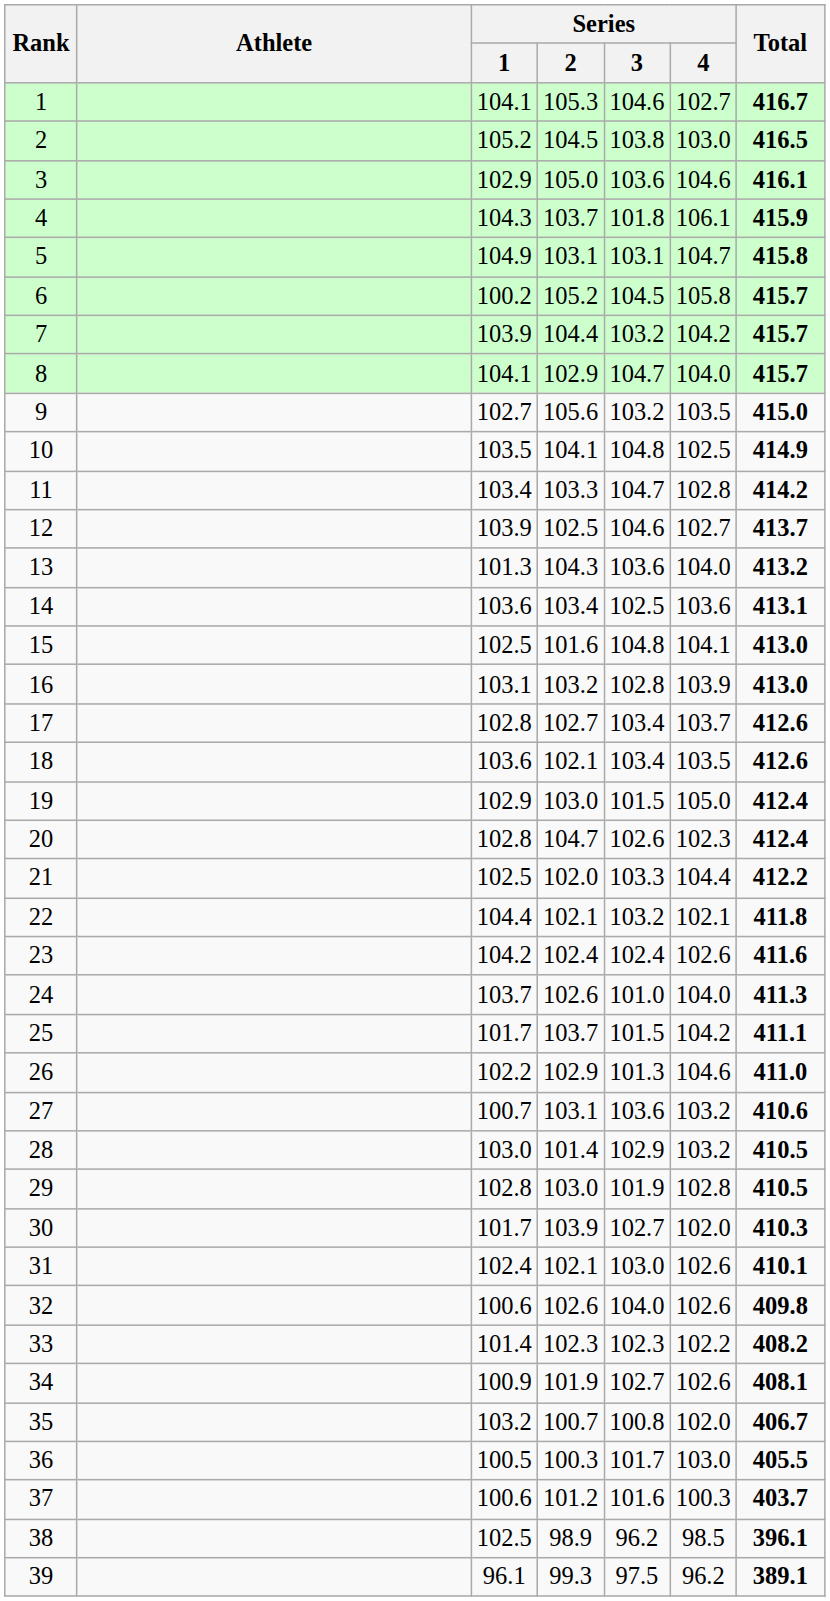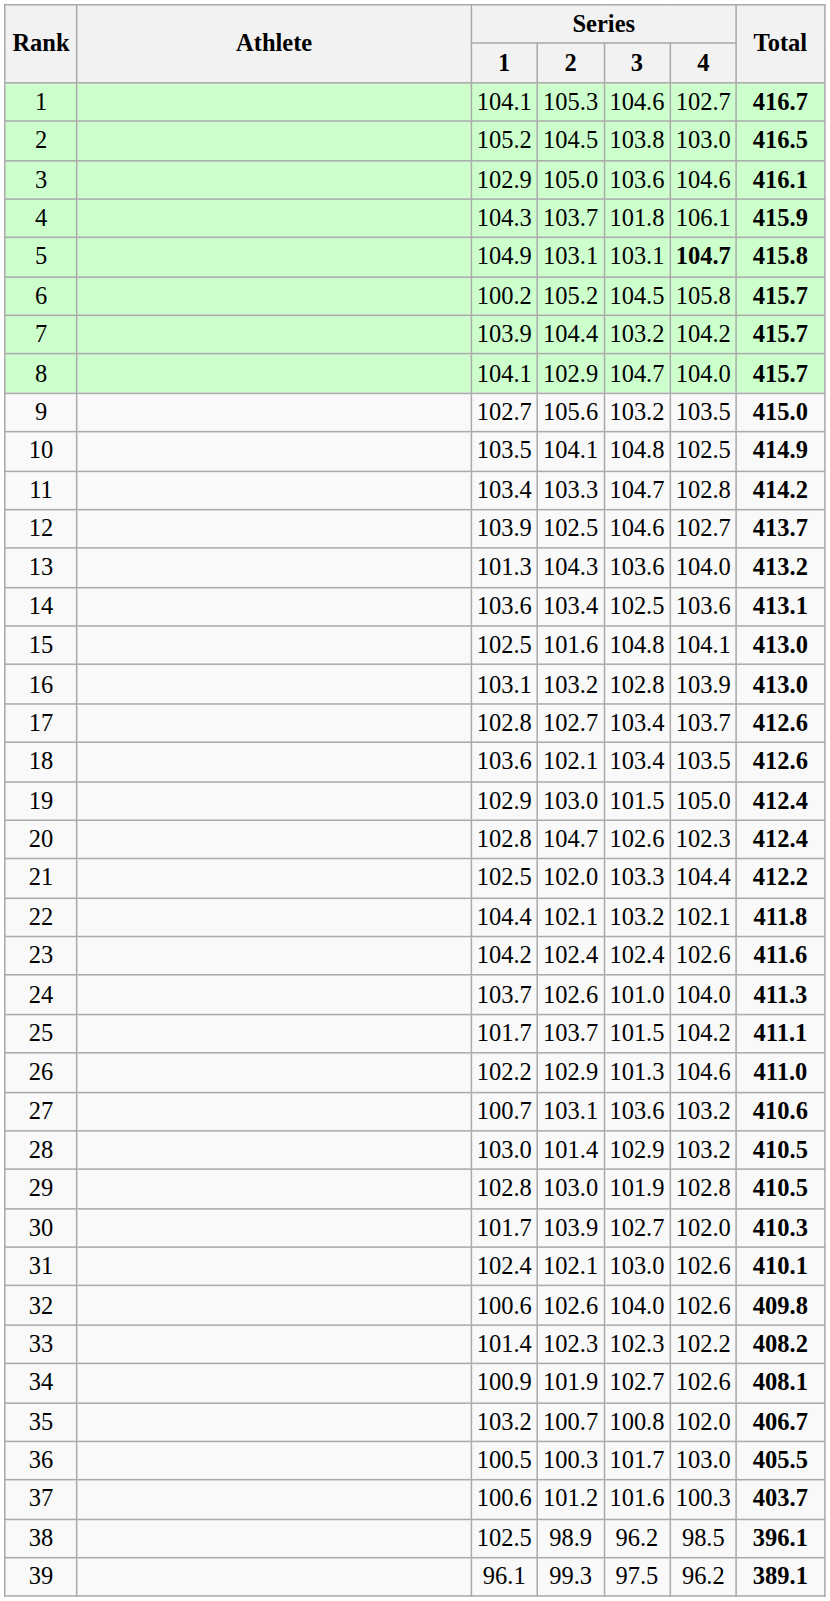(703, 256) normal -> (703, 256) bold
